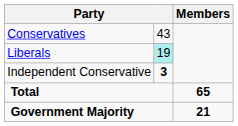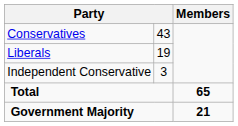(164, 53) paleturquoise background -> (164, 53) no background
(164, 72) bold -> (164, 72) normal
